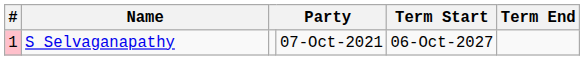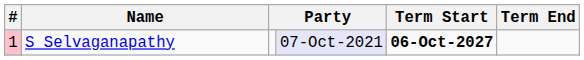(331, 43) no background -> (331, 43) lavender background
(442, 43) normal -> (442, 43) bold
